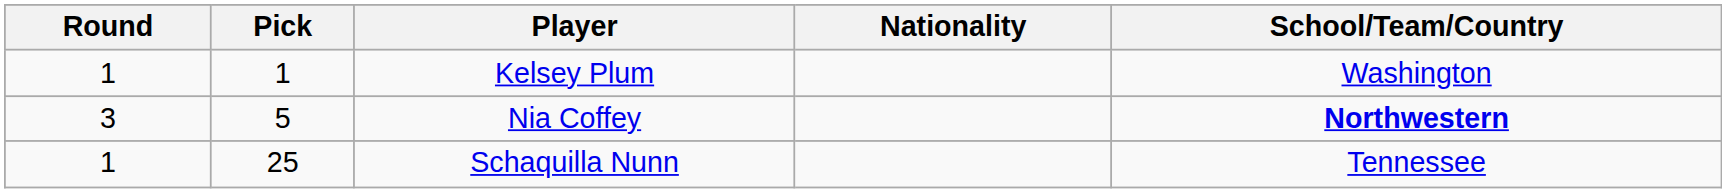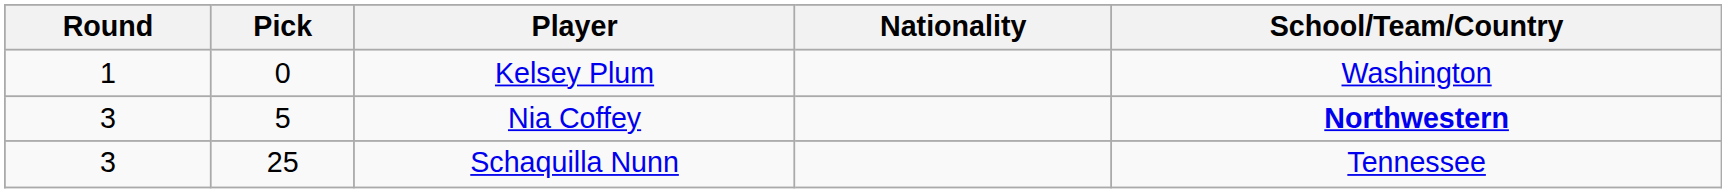(283, 72) 1 -> (283, 72) 0
(108, 163) 1 -> (108, 163) 3
